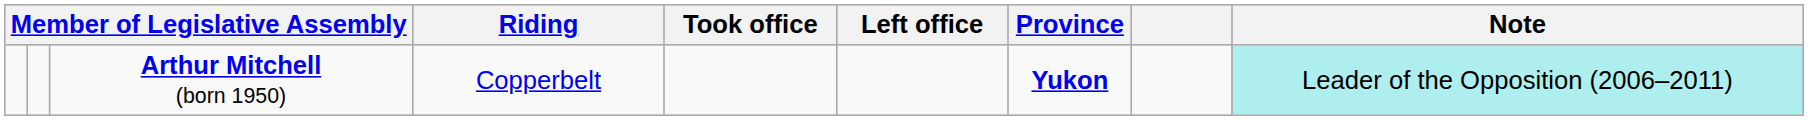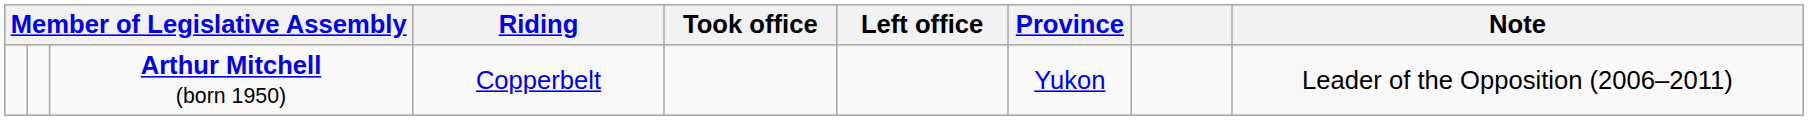(1070, 79) bold -> (1070, 79) normal
(1517, 79) paleturquoise background -> (1517, 79) no background
